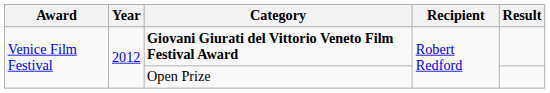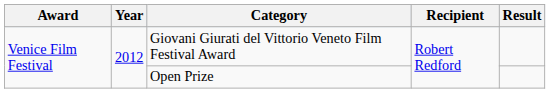(270, 46) bold -> (266, 46) normal
